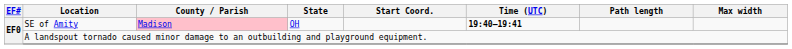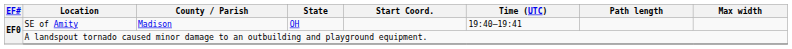(155, 24) pink background -> (155, 24) no background
(495, 24) bold -> (495, 24) normal
